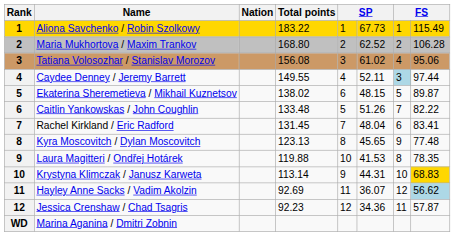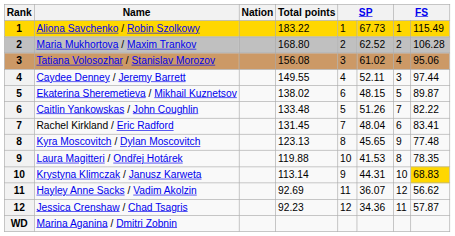(399, 77) lightblue background -> (399, 77) no background
(426, 191) lightblue background -> (426, 191) no background
